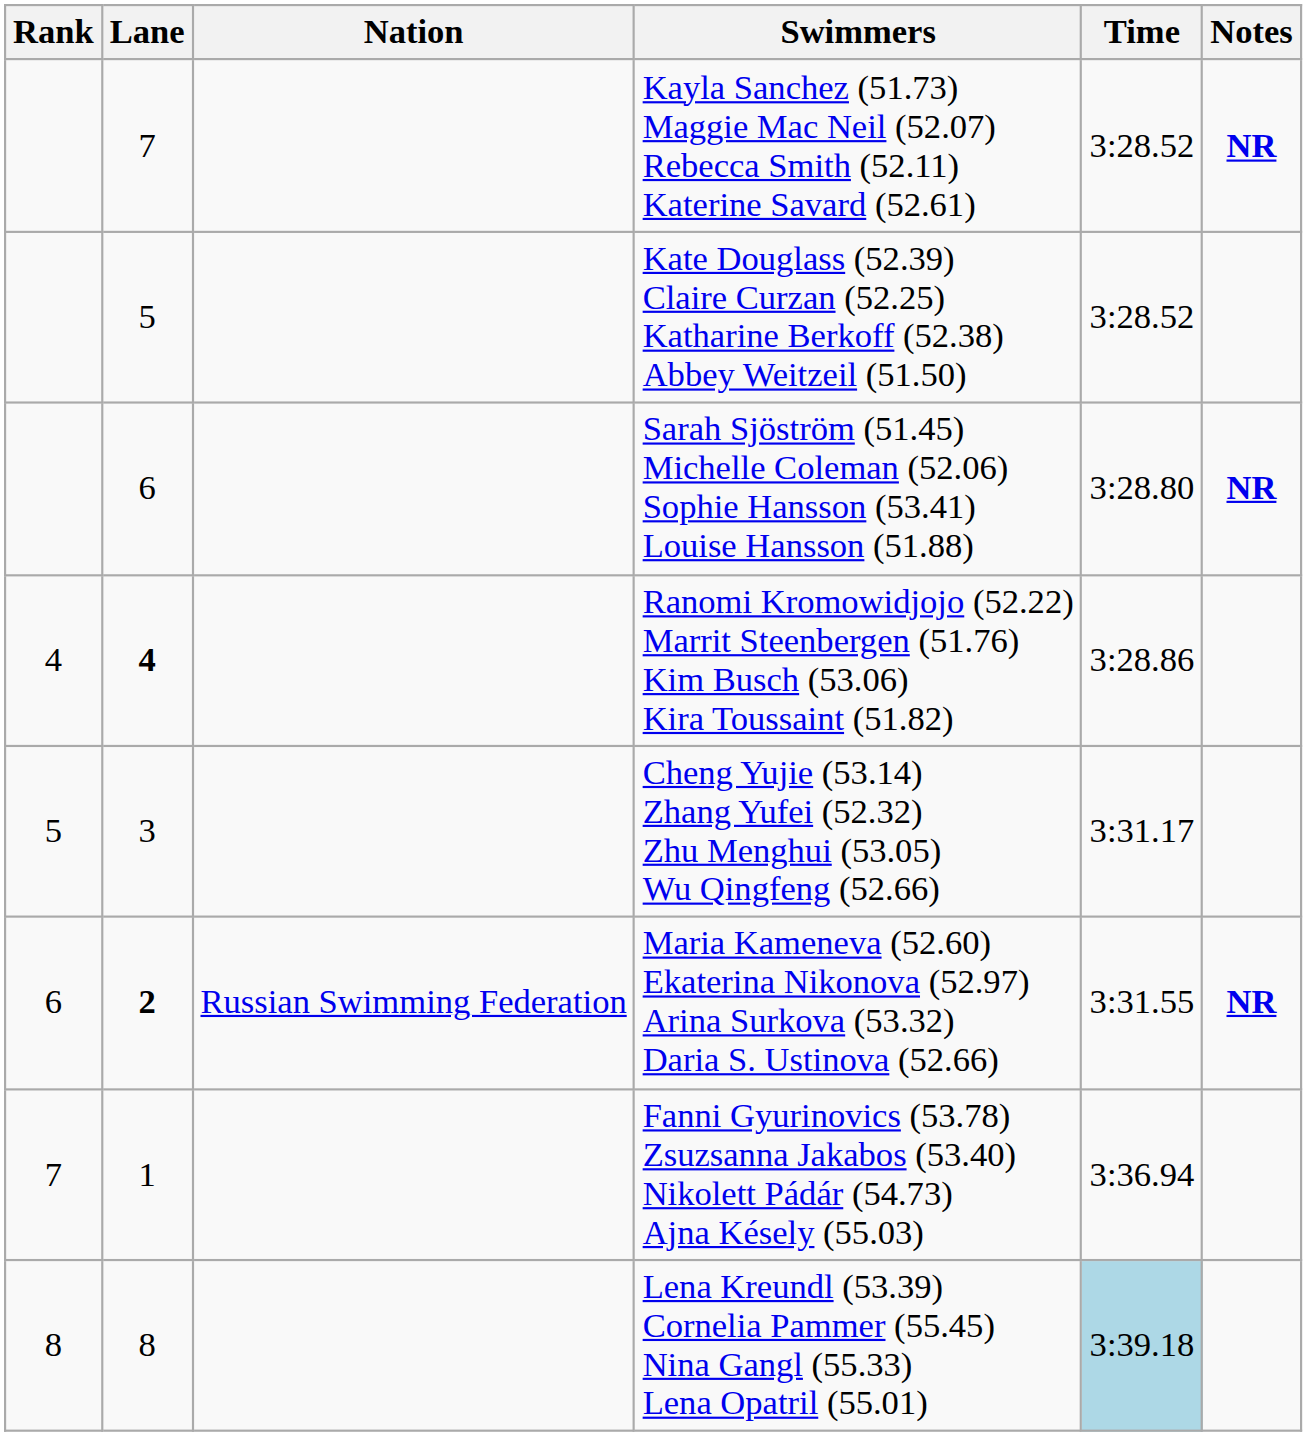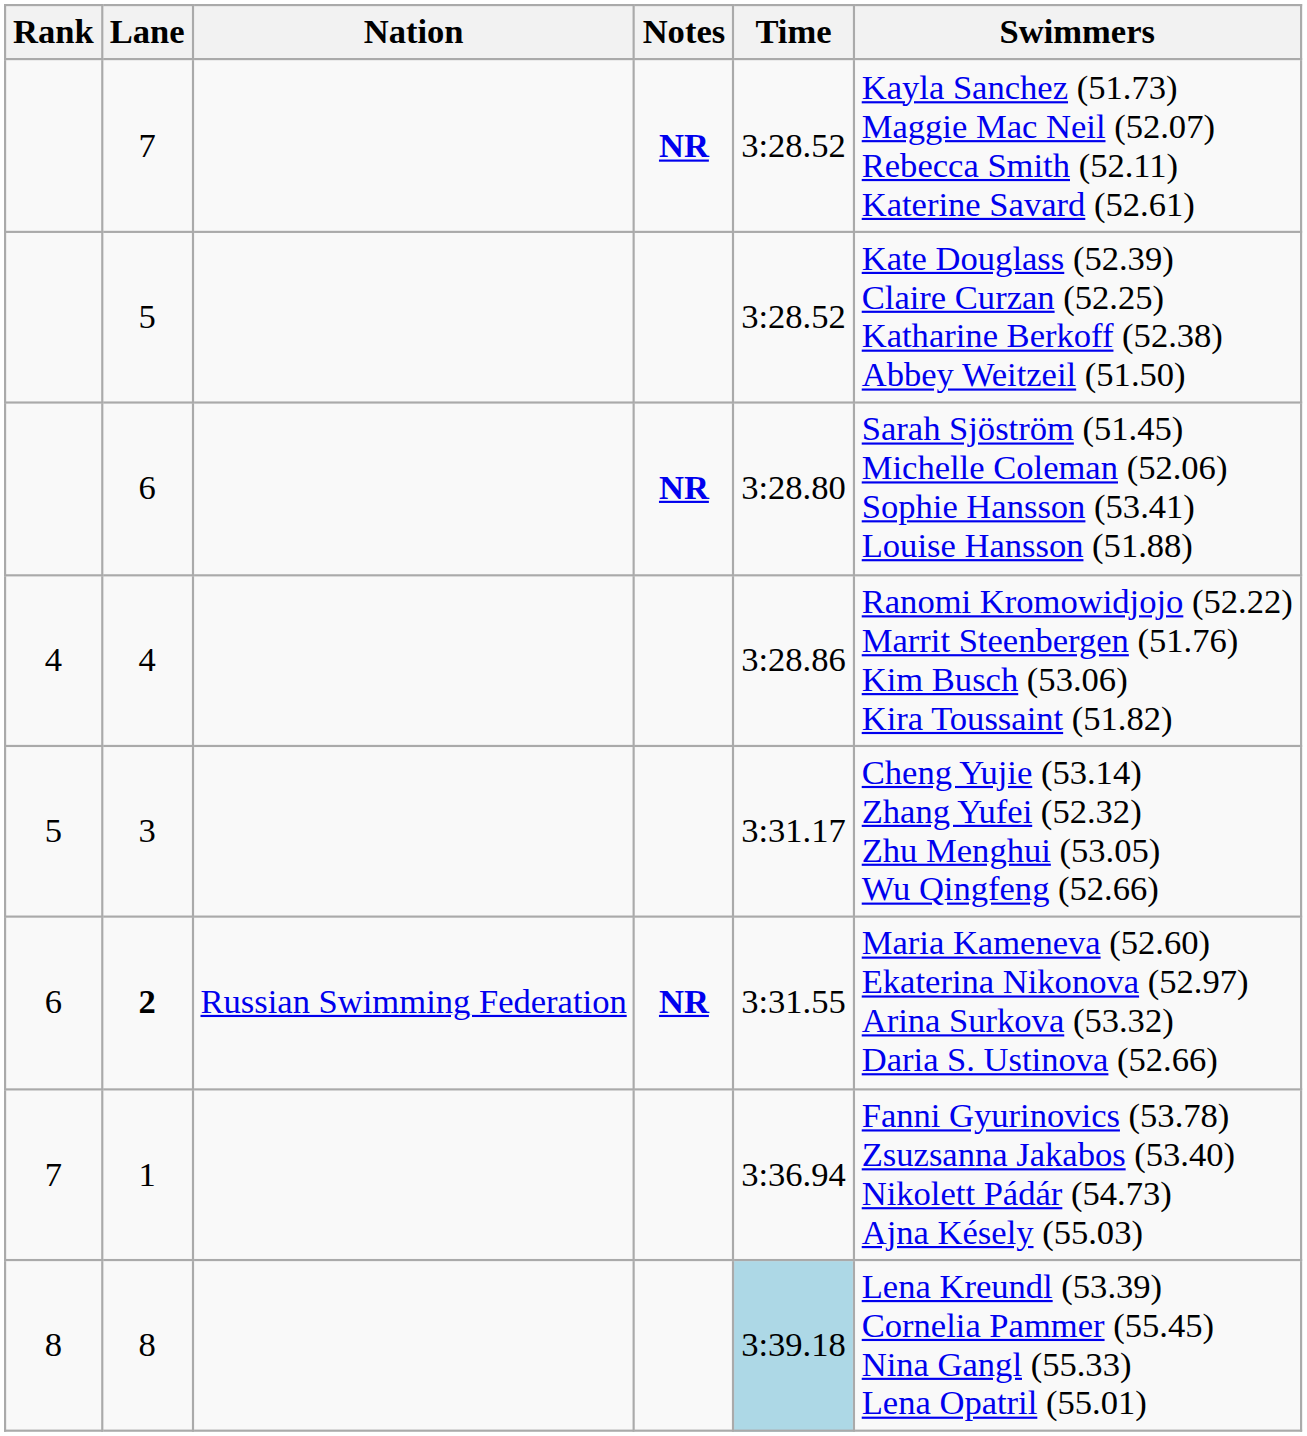columns swapped: (858, 31) <-> (1251, 31)
(147, 659) bold -> (147, 659) normal
